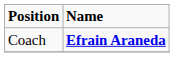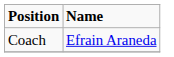(116, 39) bold -> (111, 39) normal
